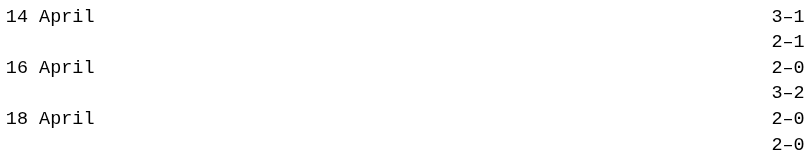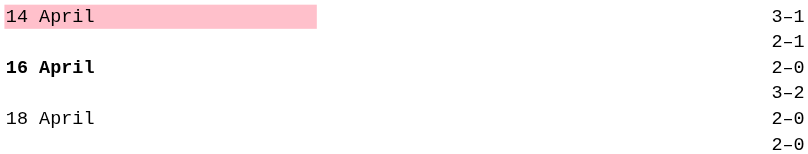(50, 17) no background -> (50, 17) pink background
(50, 68) normal -> (50, 68) bold
